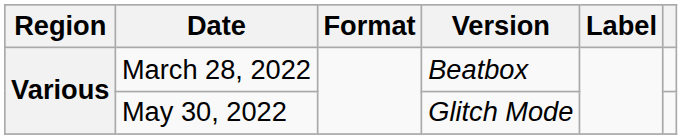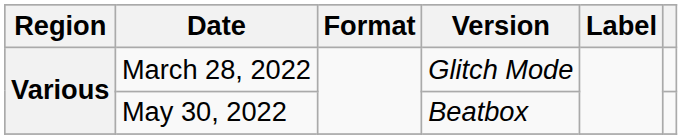(478, 69) Beatbox -> (501, 69) Glitch Mode
(501, 112) Glitch Mode -> (478, 112) Beatbox
